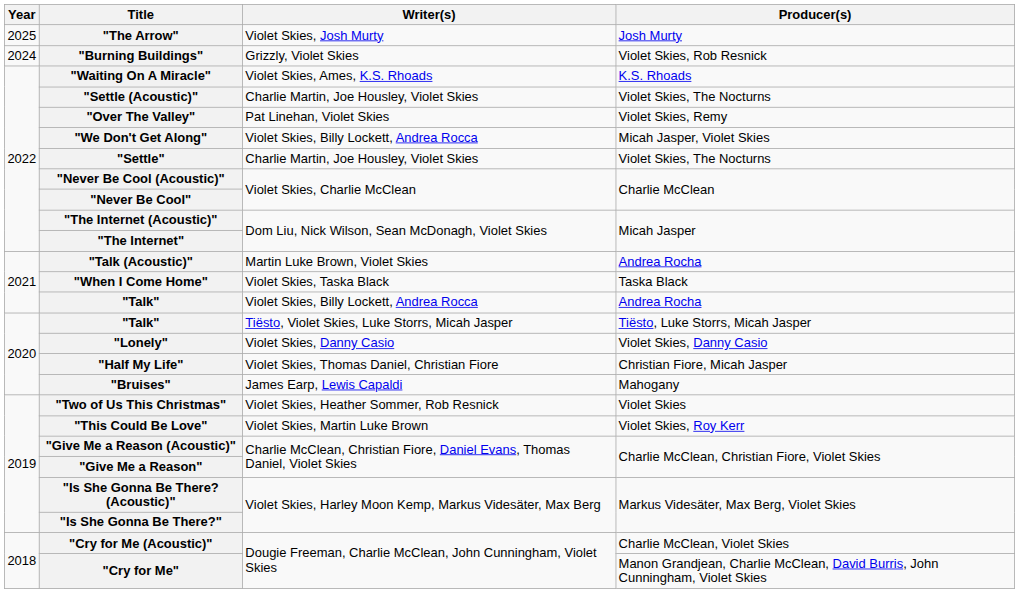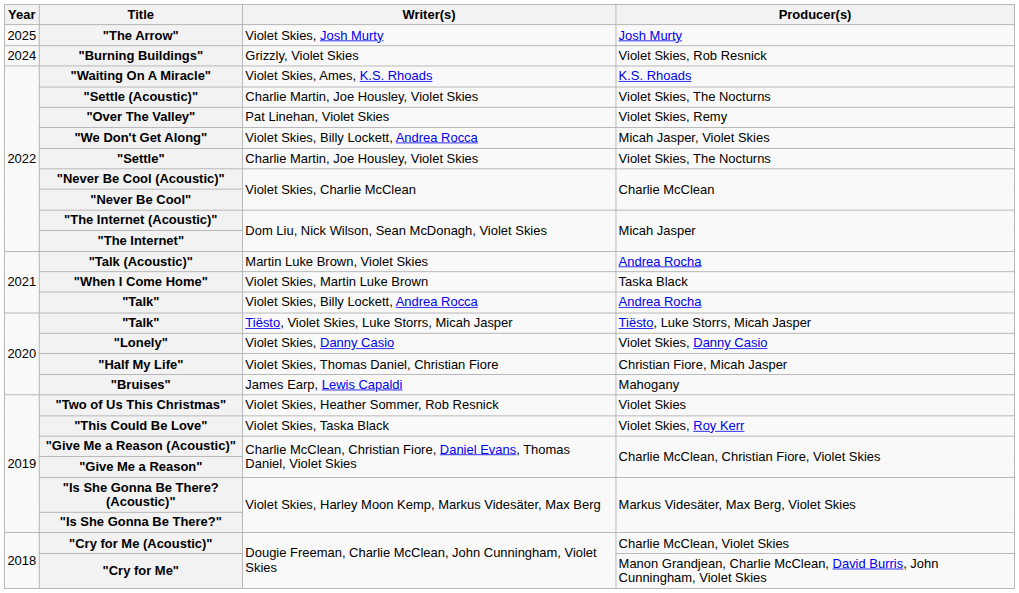(317, 281) Violet Skies, Taska Black -> (337, 281) Violet Skies, Martin Luke Brown
(337, 425) Violet Skies, Martin Luke Brown -> (317, 425) Violet Skies, Taska Black
